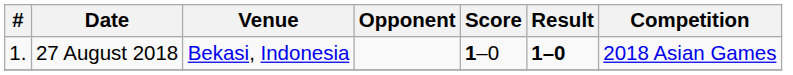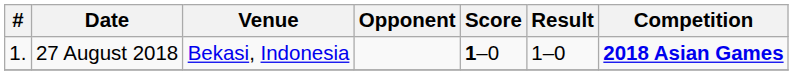(548, 53) bold -> (548, 53) normal
(690, 53) normal -> (693, 53) bold
